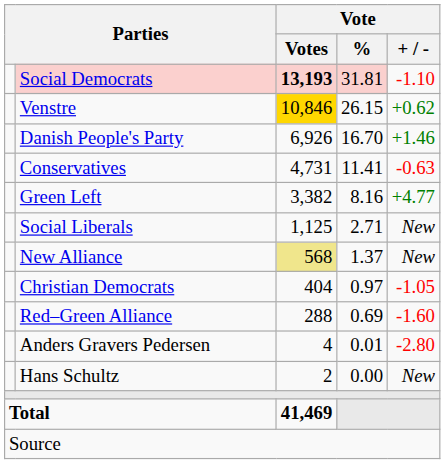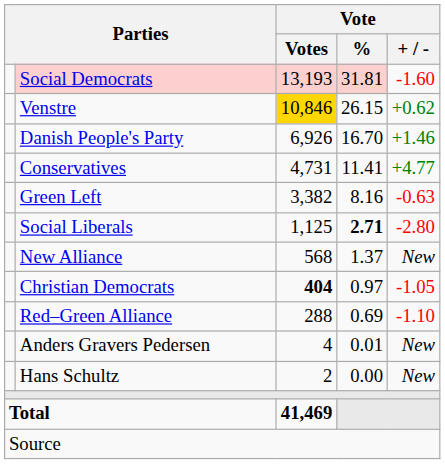(307, 78) bold -> (307, 78) normal
(415, 78) -1.10 -> (415, 78) -1.60
(415, 167) -0.63 -> (413, 167) +4.77
(413, 197) +4.77 -> (415, 197) -0.63
(367, 227) normal -> (367, 227) bold
(418, 227) New -> (415, 227) -2.80
(318, 256) khaki background -> (318, 256) no background
(318, 286) normal -> (318, 286) bold
(415, 316) -1.60 -> (415, 316) -1.10
(415, 345) -2.80 -> (418, 345) New
